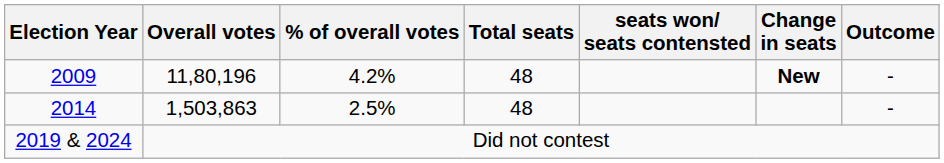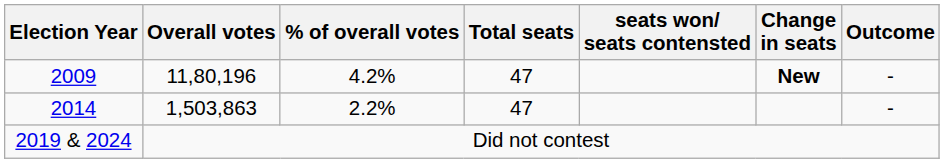(521, 76) 48 -> (521, 76) 47
(372, 108) 2.5% -> (372, 108) 2.2%
(521, 108) 48 -> (521, 108) 47
